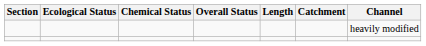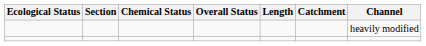columns swapped: (22, 12) <-> (79, 12)
